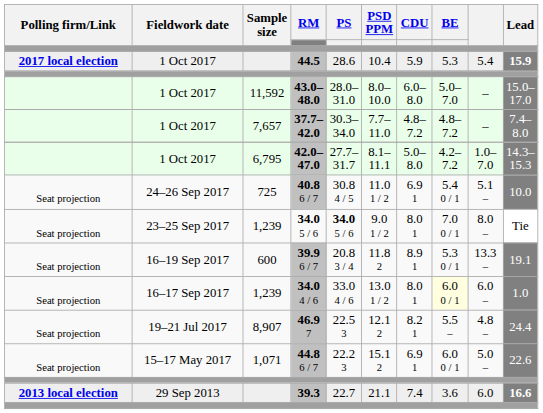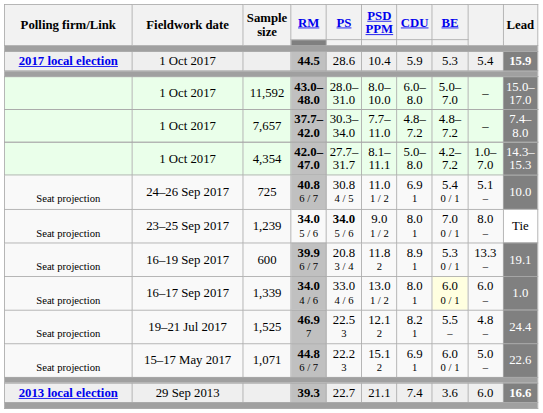(267, 159) 6,795 -> (267, 159) 4,354
(267, 293) 1,239 -> (267, 293) 1,339
(267, 327) 8,907 -> (267, 327) 1,525
